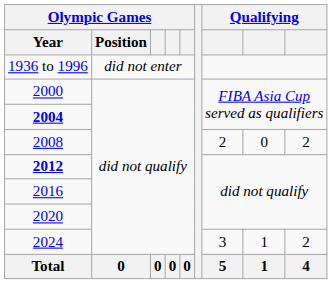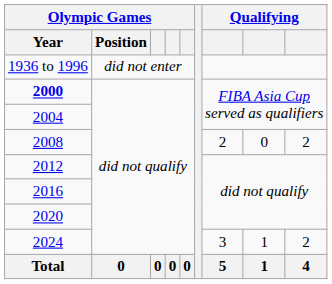(48, 92) normal -> (48, 92) bold
(48, 117) bold -> (48, 117) normal
(48, 166) bold -> (48, 166) normal
